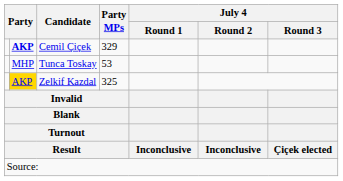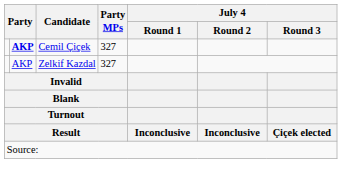(109, 47) 329 -> (108, 47) 327
- row: (68, 64)
(22, 81) gold background -> (22, 64) no background
(109, 81) 325 -> (108, 64) 327
